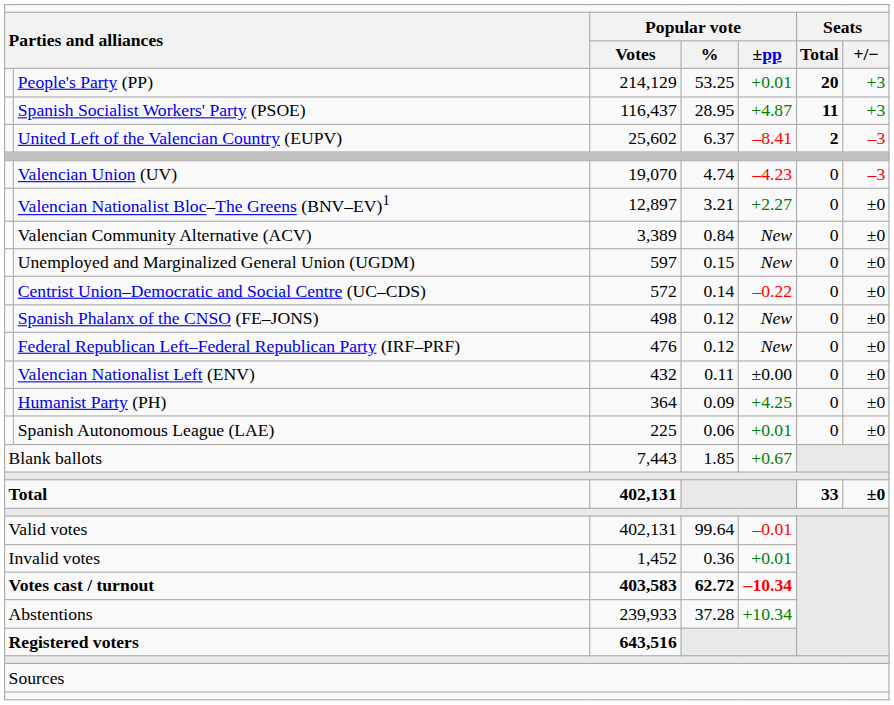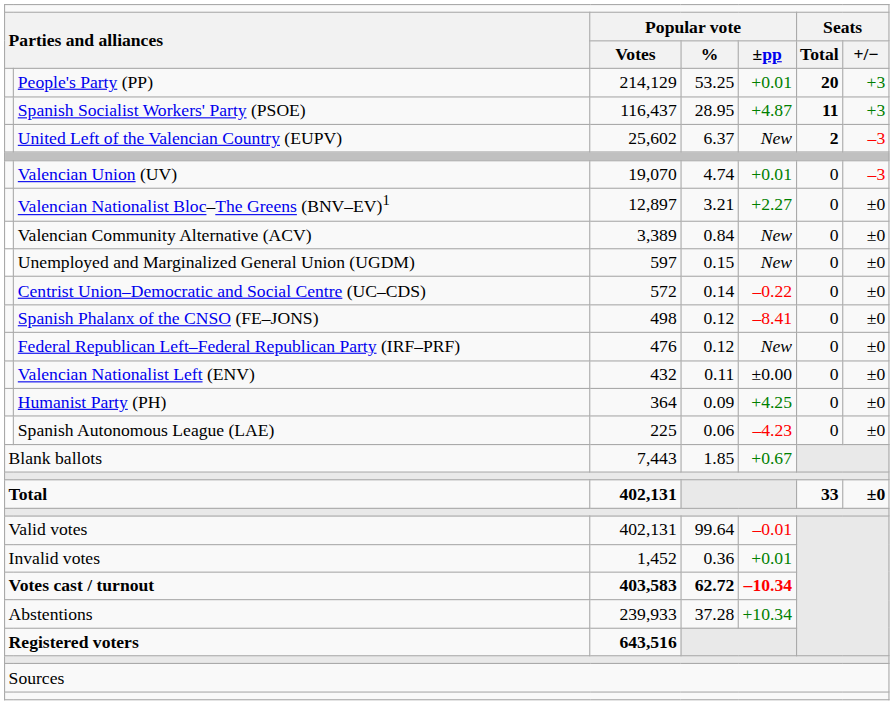(772, 138) –8.41 -> (776, 138) New
(772, 174) –4.23 -> (772, 174) +0.01
(776, 318) New -> (772, 318) –8.41
(772, 430) +0.01 -> (772, 430) –4.23
